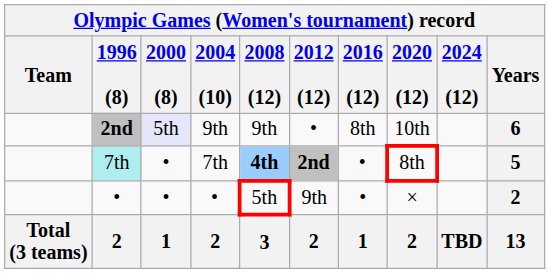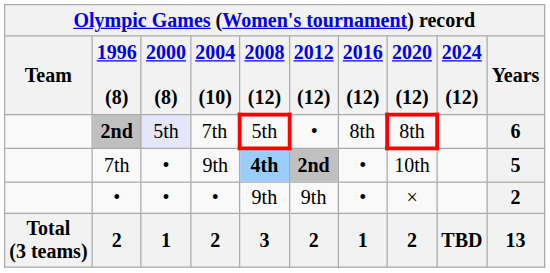(215, 129) 9th -> (215, 131) 7th
(264, 129) 9th -> (264, 131) 5th
(412, 128) 10th -> (412, 131) 8th
(117, 163) paleturquoise background -> (117, 164) no background
(215, 163) 7th -> (215, 164) 9th
(412, 163) 8th -> (412, 165) 10th
(264, 197) 5th -> (264, 197) 9th
